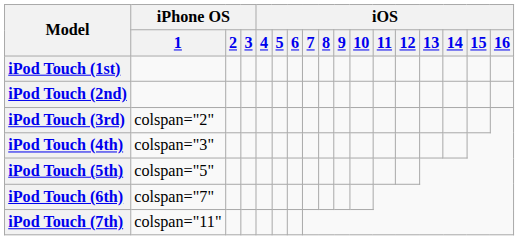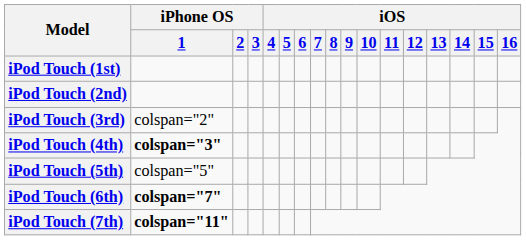(174, 145) normal -> (178, 145) bold
(174, 196) normal -> (178, 196) bold
(178, 222) normal -> (181, 222) bold
